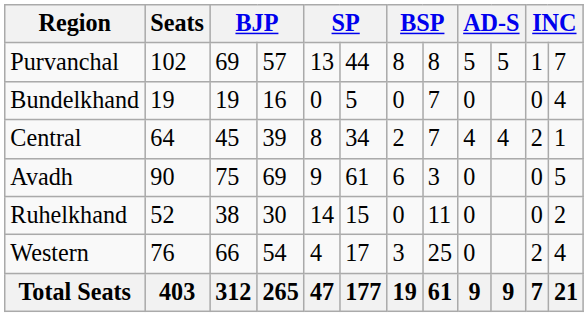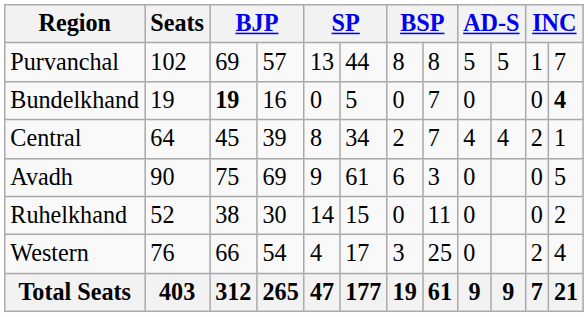(227, 100) normal -> (227, 100) bold
(560, 100) normal -> (560, 100) bold
